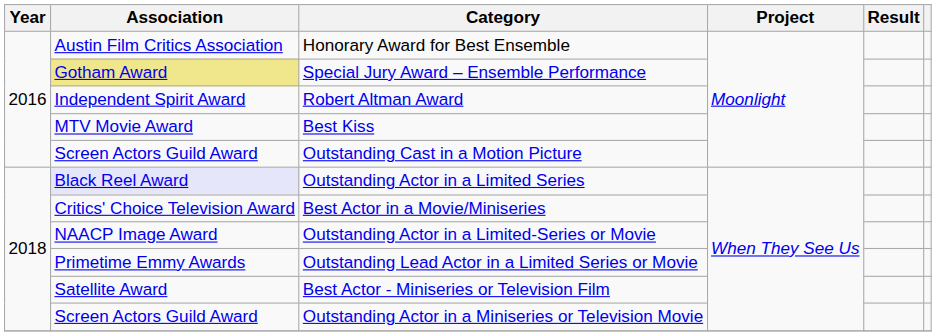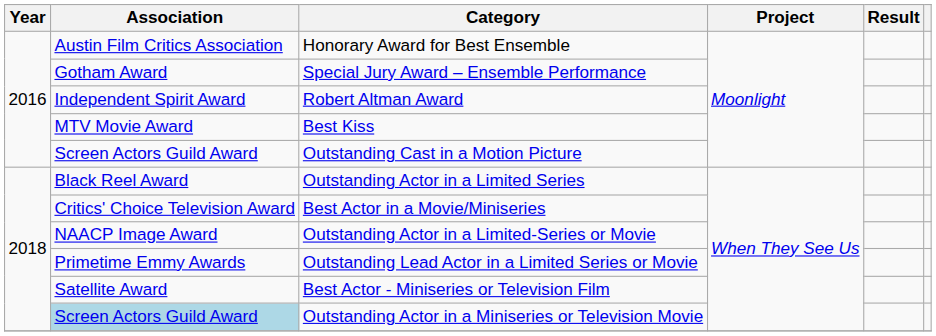(111, 72) khaki background -> (111, 72) no background
(121, 180) lavender background -> (121, 180) no background
(156, 316) no background -> (156, 316) lightblue background
